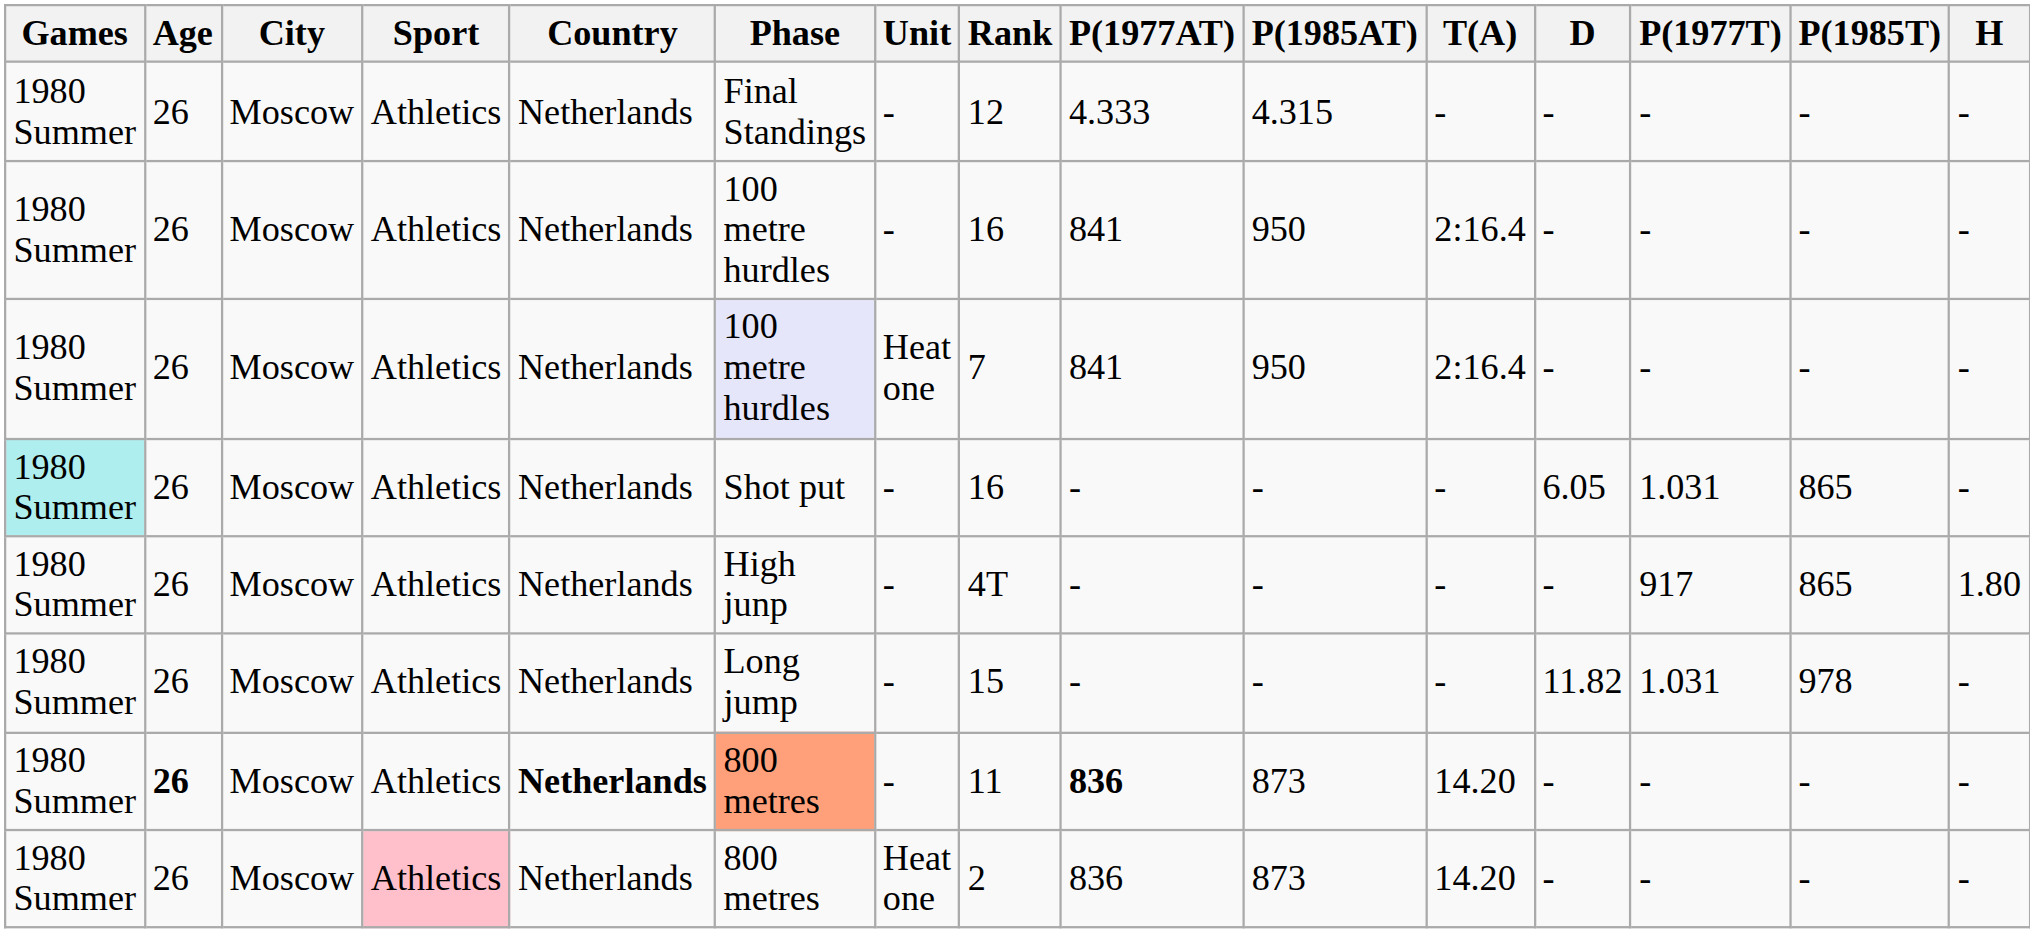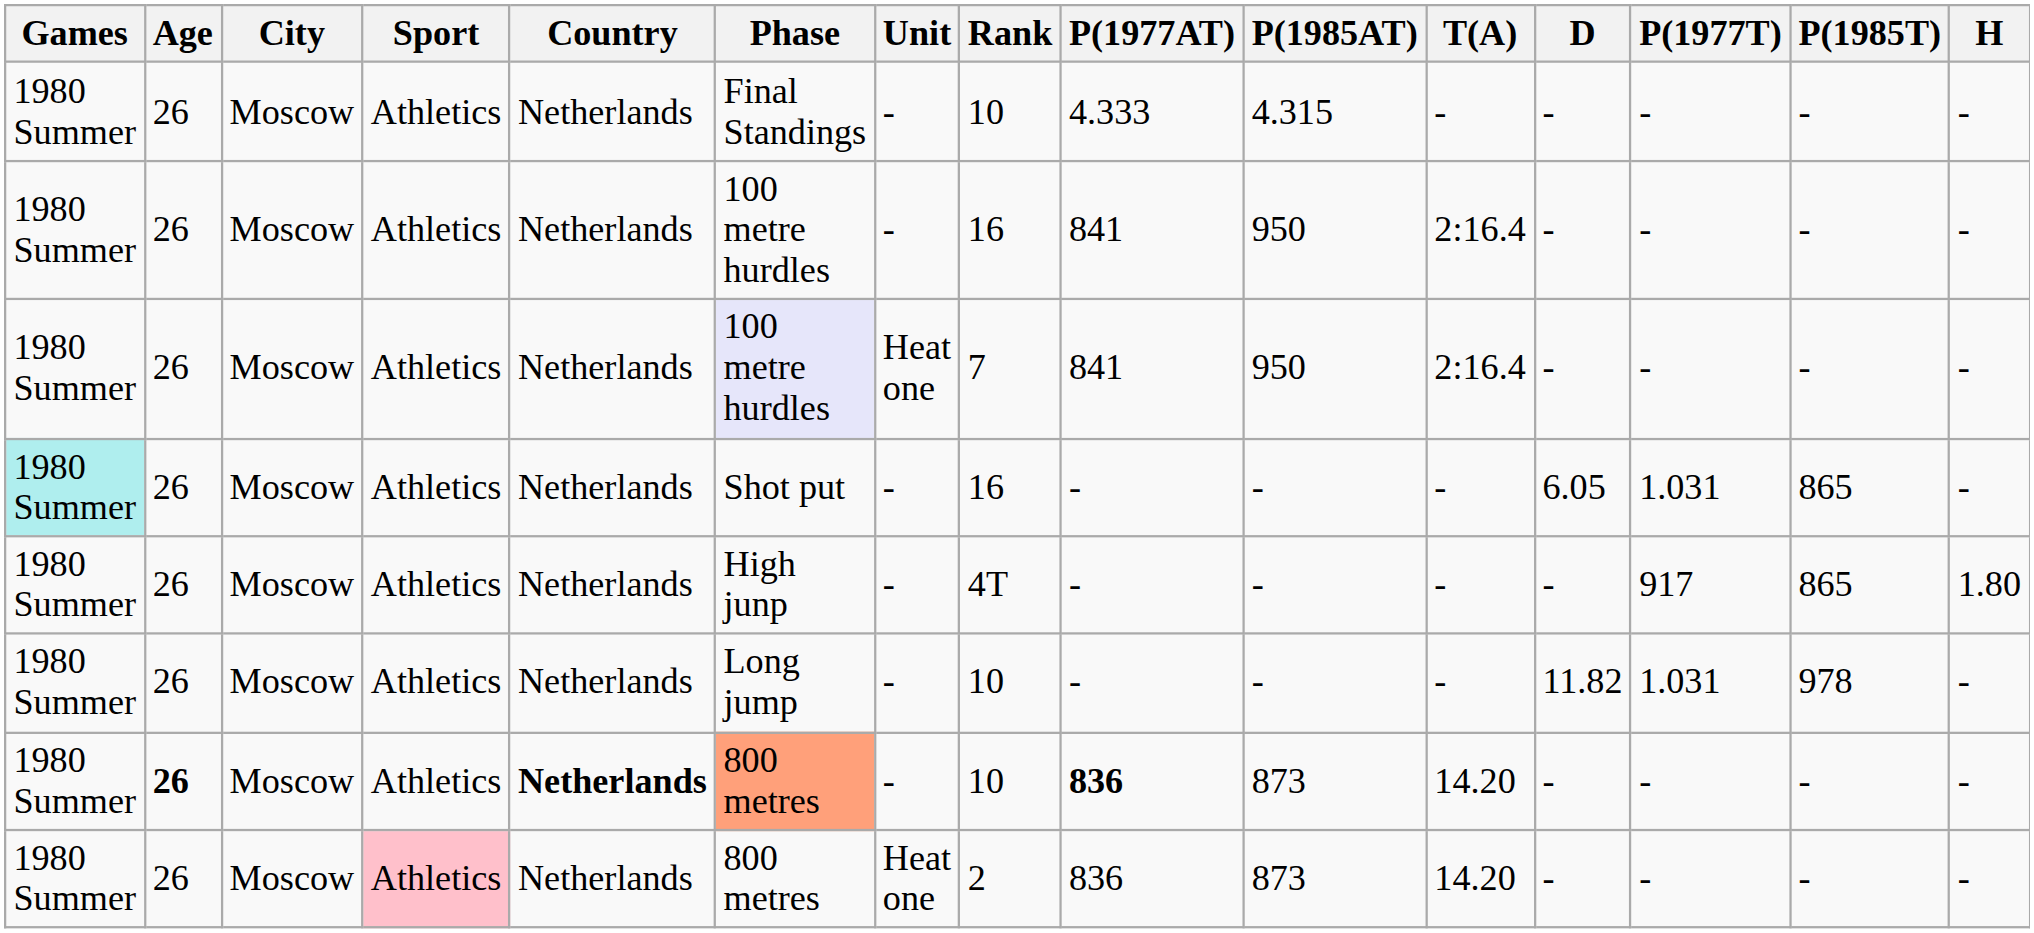(986, 110) 12 -> (986, 110) 10
(986, 682) 15 -> (986, 682) 10
(985, 780) 11 -> (986, 780) 10
